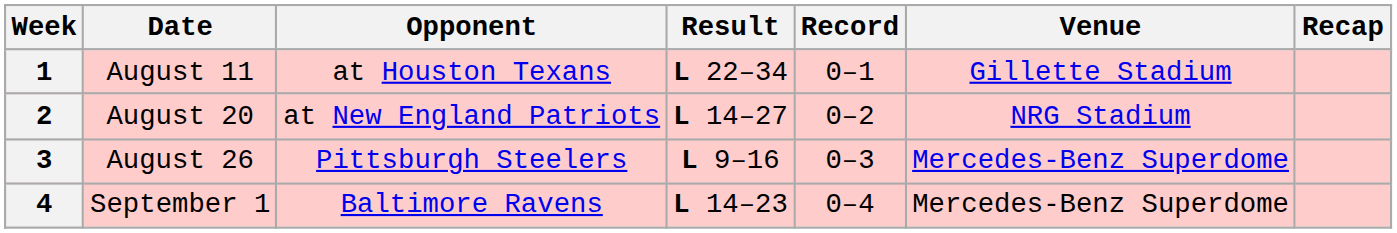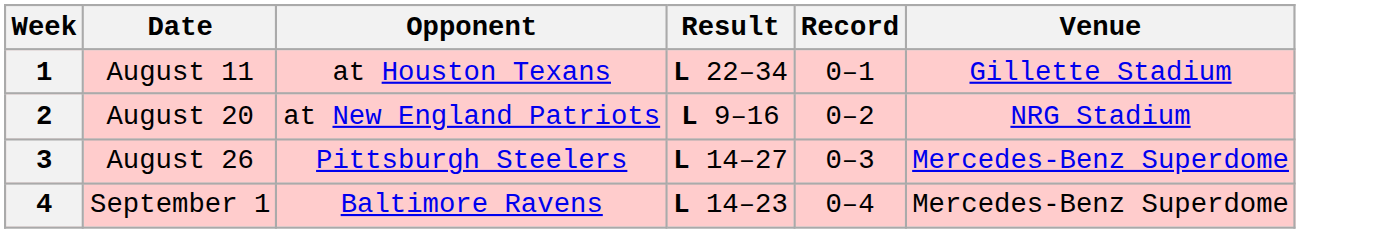- column: (1343, 27)
(731, 116) L 14–27 -> (730, 116) L 9–16
(730, 161) L 9–16 -> (731, 161) L 14–27
